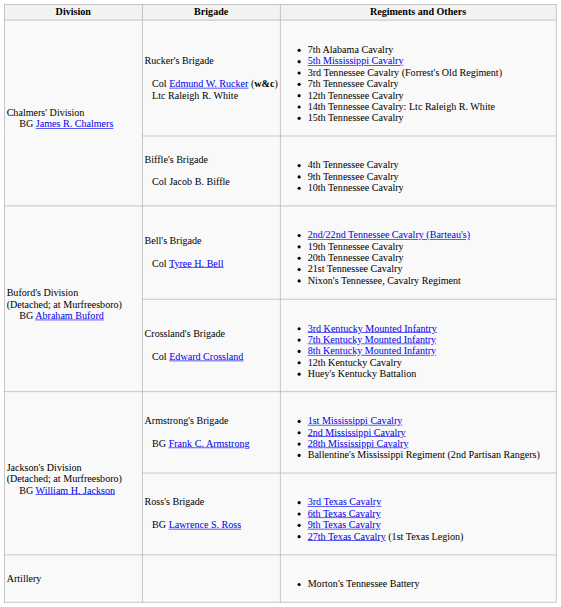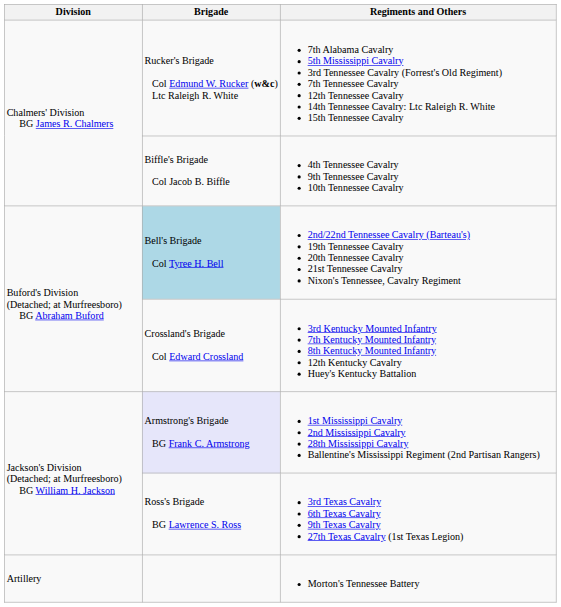(184, 252) no background -> (184, 252) lightblue background
(197, 432) no background -> (197, 432) lavender background
